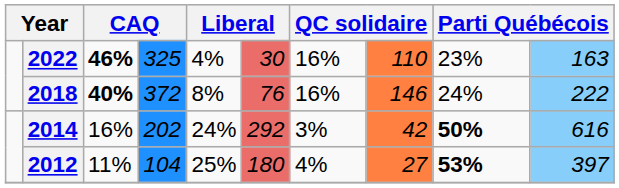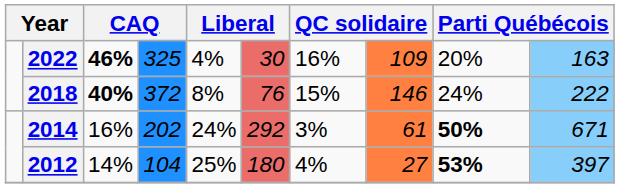(409, 58) 110 -> (409, 58) 109
(460, 58) 23% -> (460, 58) 20%
(318, 94) 16% -> (318, 94) 15%
(415, 129) 42 -> (415, 129) 61
(590, 129) 616 -> (590, 129) 671
(110, 165) 11% -> (111, 165) 14%
